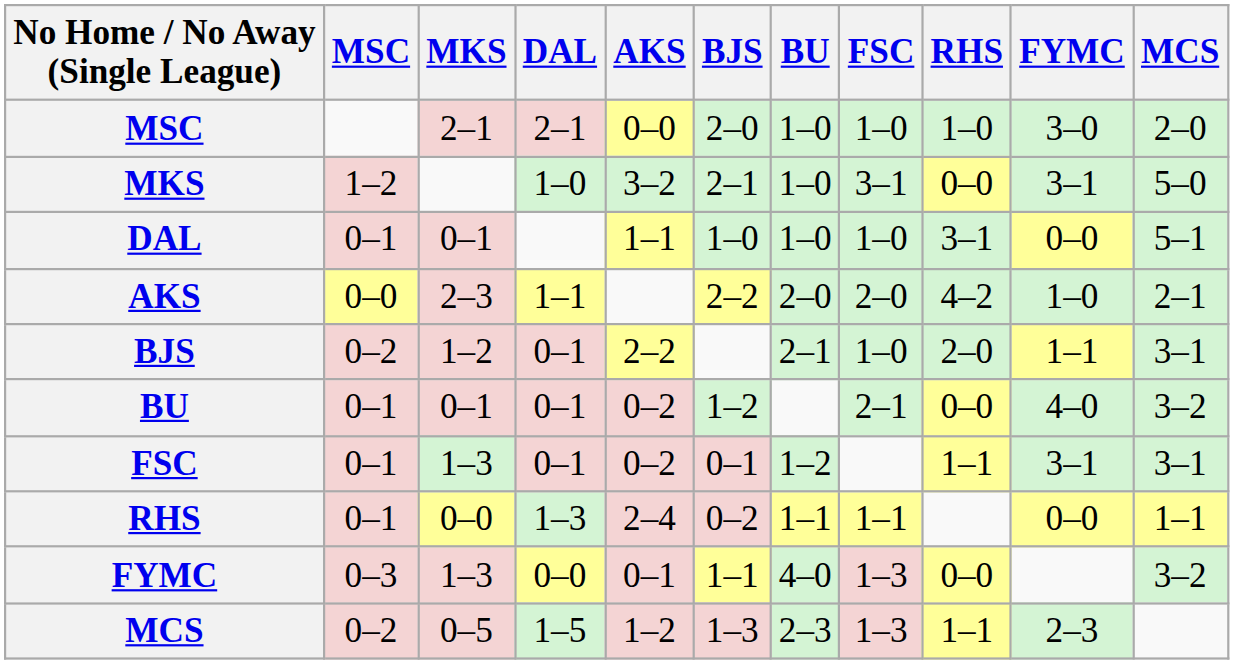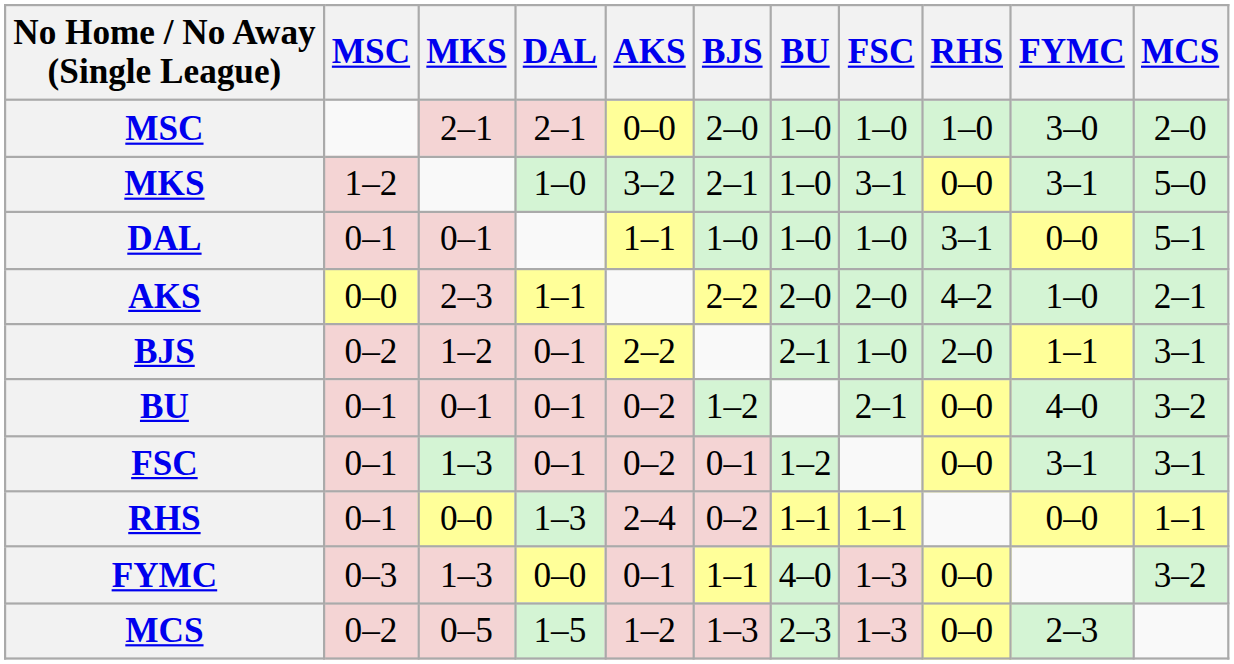(967, 462) 1–1 -> (967, 462) 0–0
(967, 630) 1–1 -> (967, 630) 0–0
